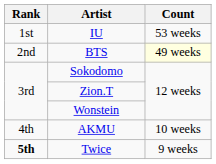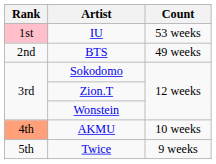(26, 33) no background -> (26, 33) pink background
(178, 52) lightyellow background -> (178, 52) no background
(26, 129) no background -> (26, 129) lightsalmon background
(26, 149) bold -> (26, 149) normal
